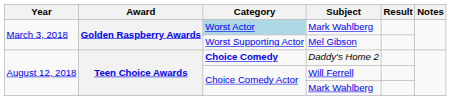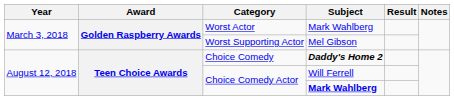(230, 27) lightblue background -> (230, 27) no background
(242, 57) bold -> (239, 57) normal
(344, 57) normal -> (345, 57) bold
(341, 88) normal -> (343, 88) bold
